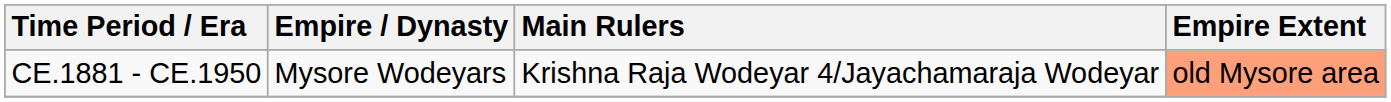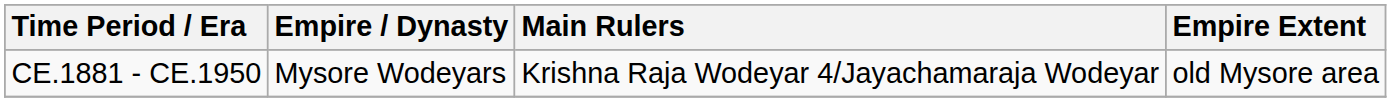(1276, 73) lightsalmon background -> (1276, 73) no background
